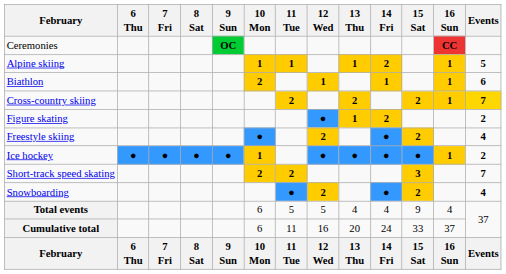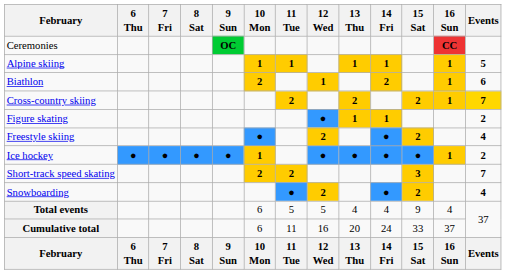(386, 63) 2 -> (386, 63) 1
(386, 82) 1 -> (386, 82) 2
(386, 118) 2 -> (386, 118) 1
